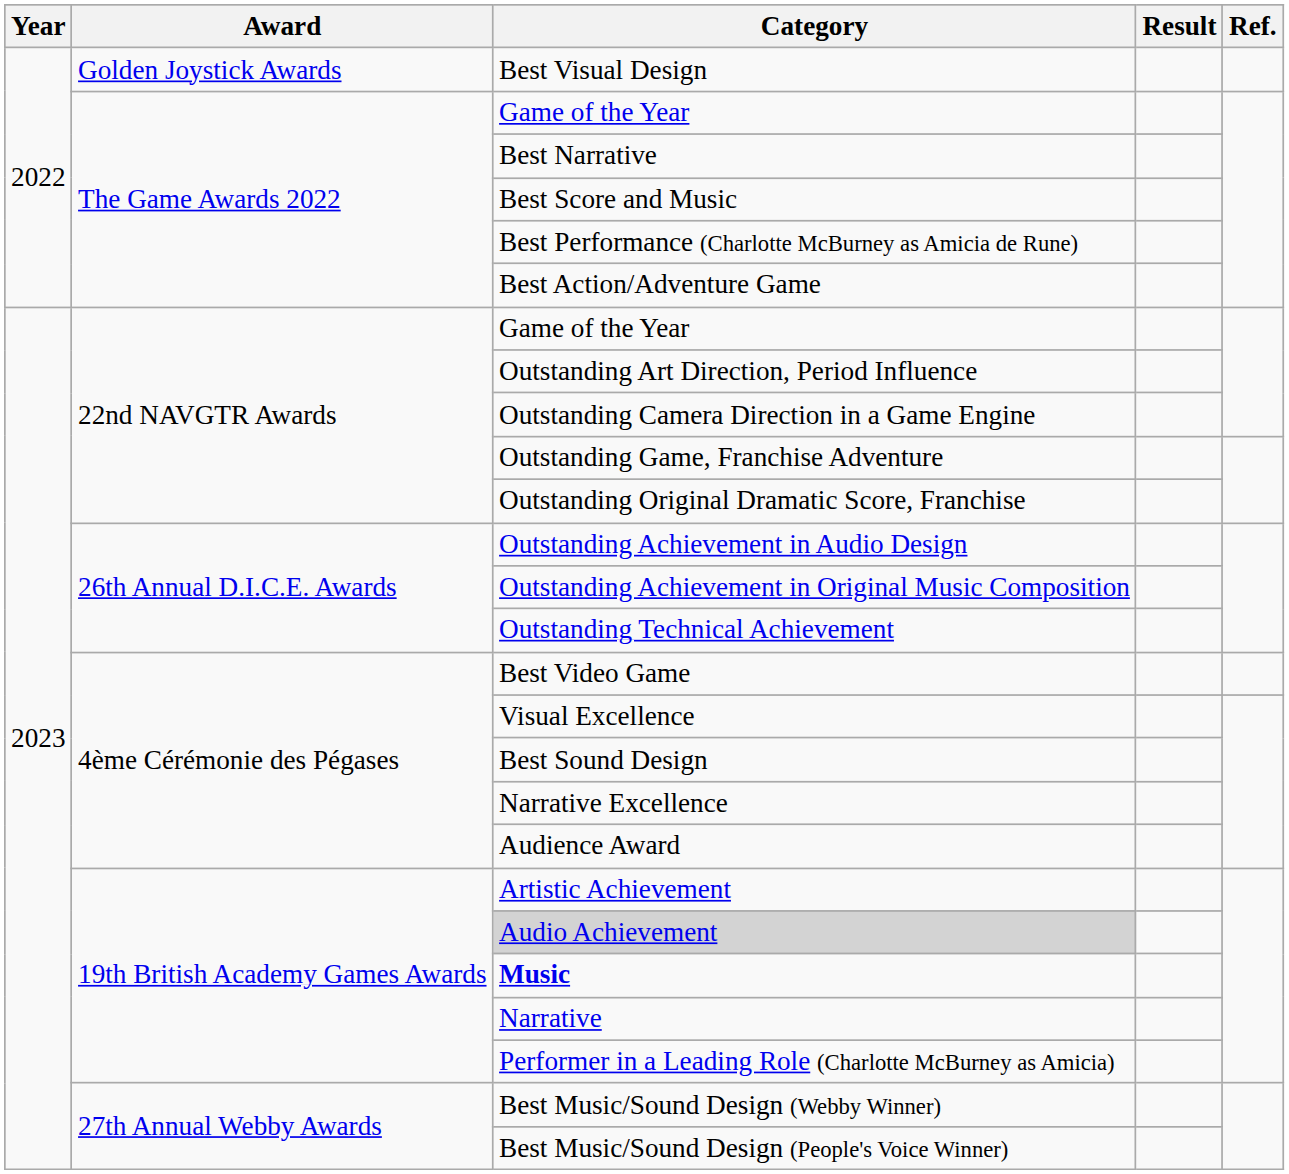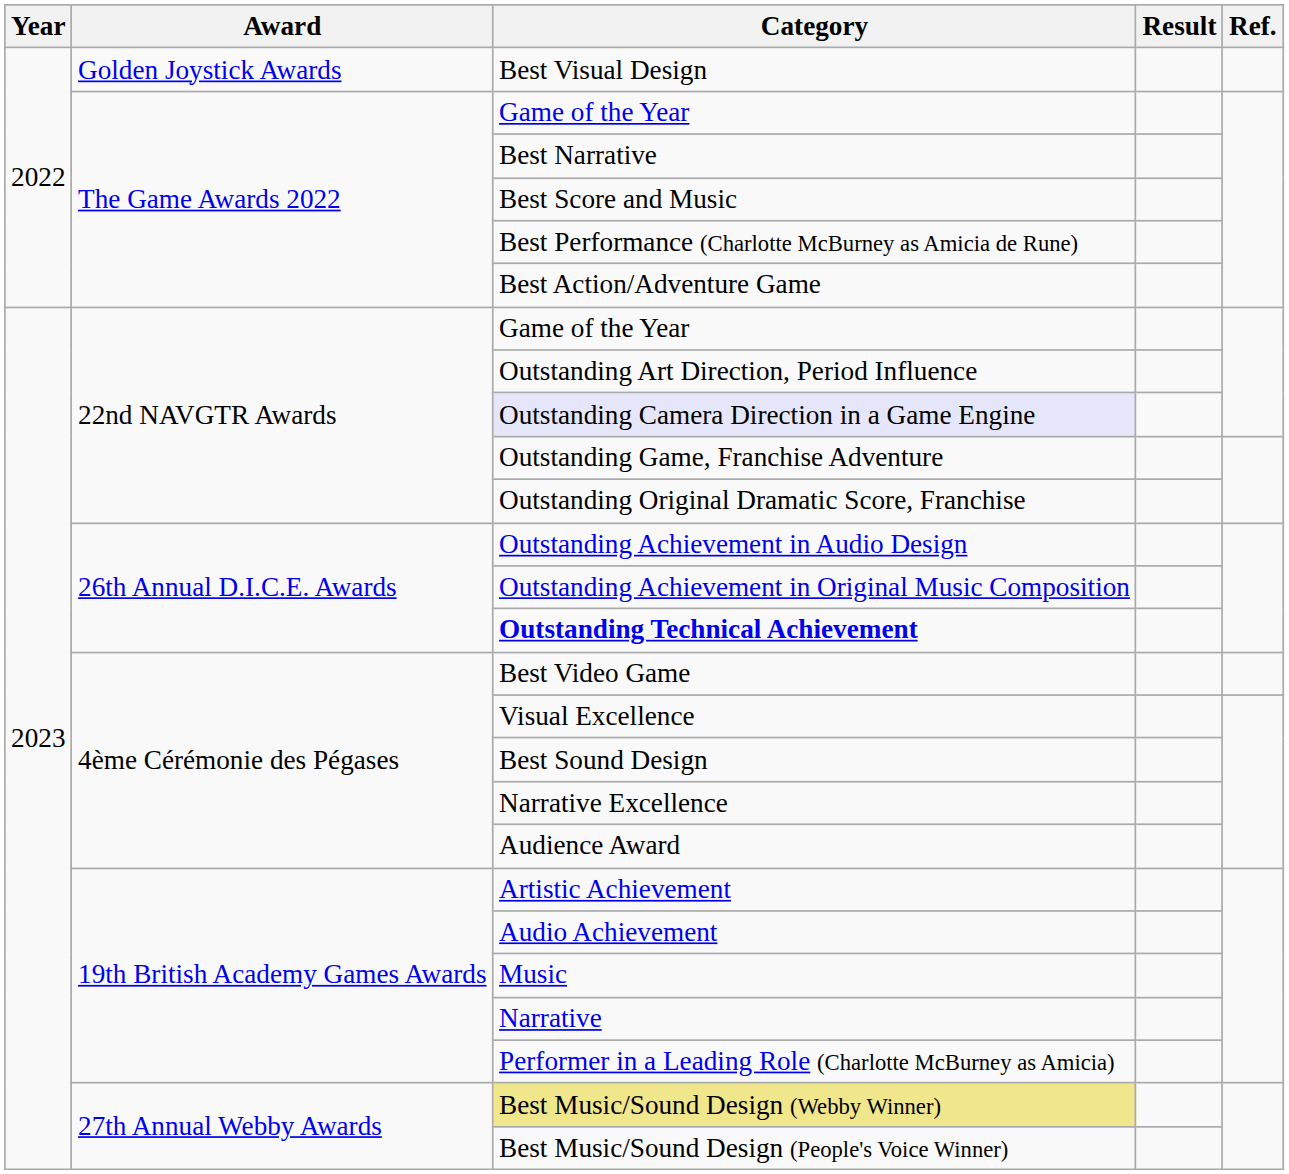(767, 414) no background -> (767, 414) lavender background
(697, 629) normal -> (708, 629) bold
(608, 931) lightgrey background -> (608, 931) no background
(535, 975) bold -> (533, 975) normal
(720, 1104) no background -> (720, 1104) khaki background
